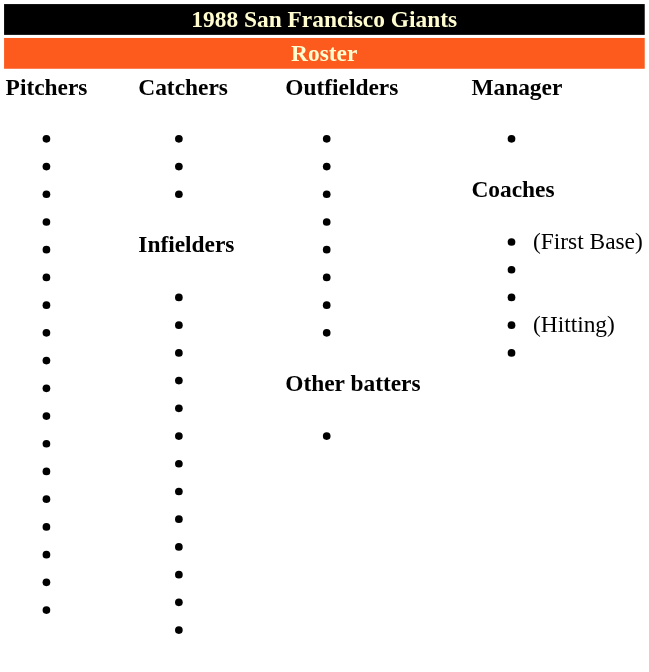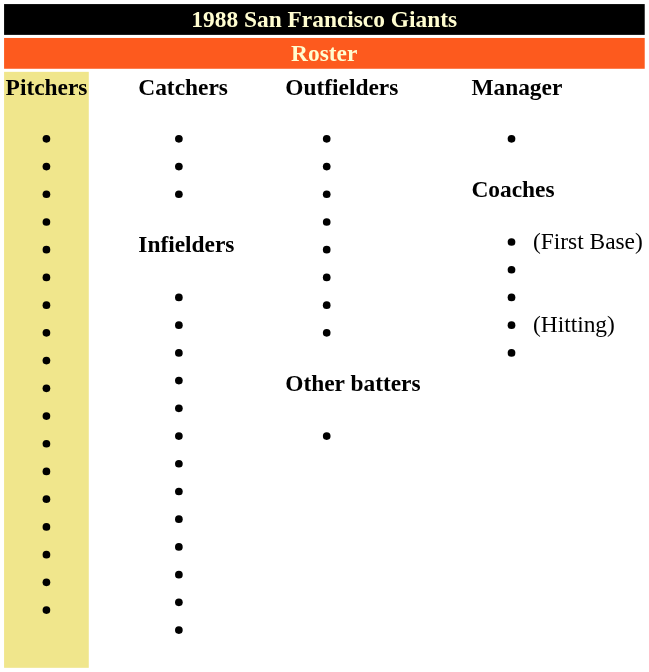(47, 348) no background -> (47, 348) khaki background
